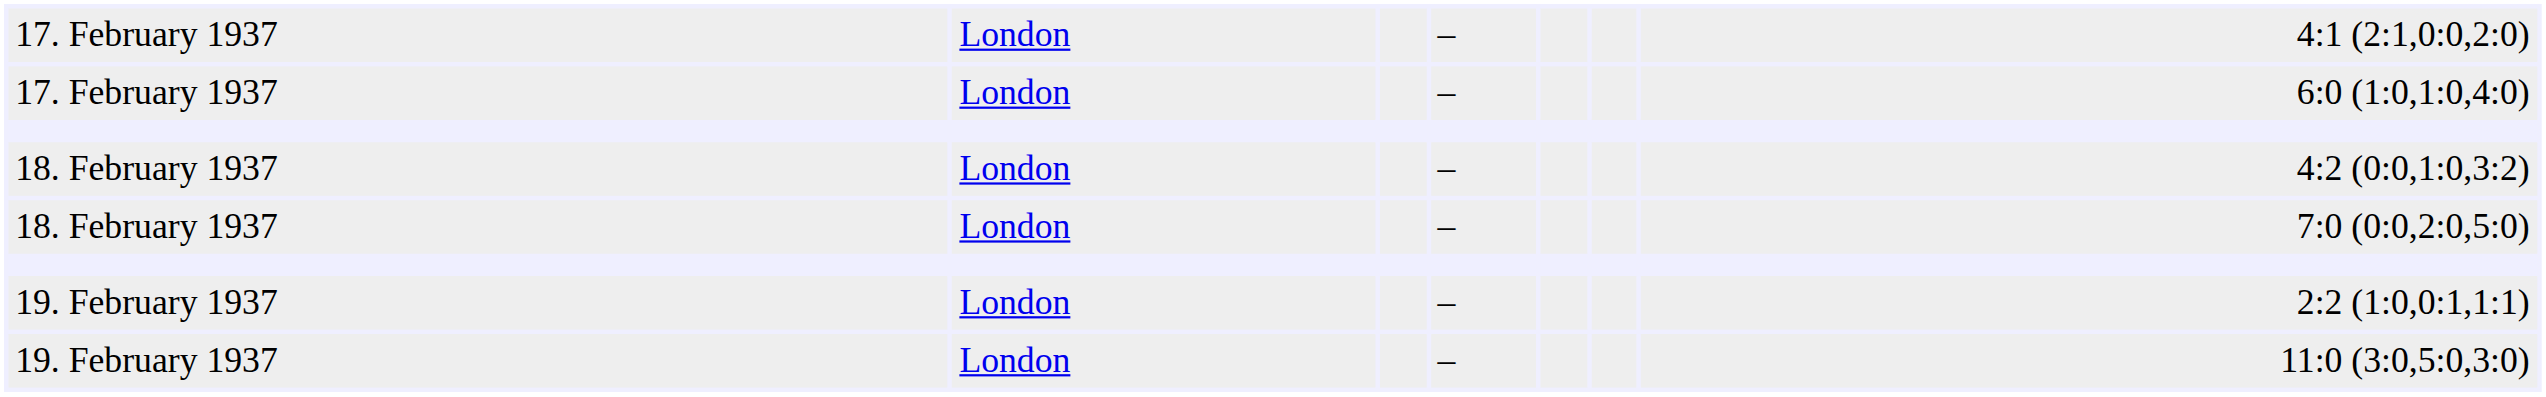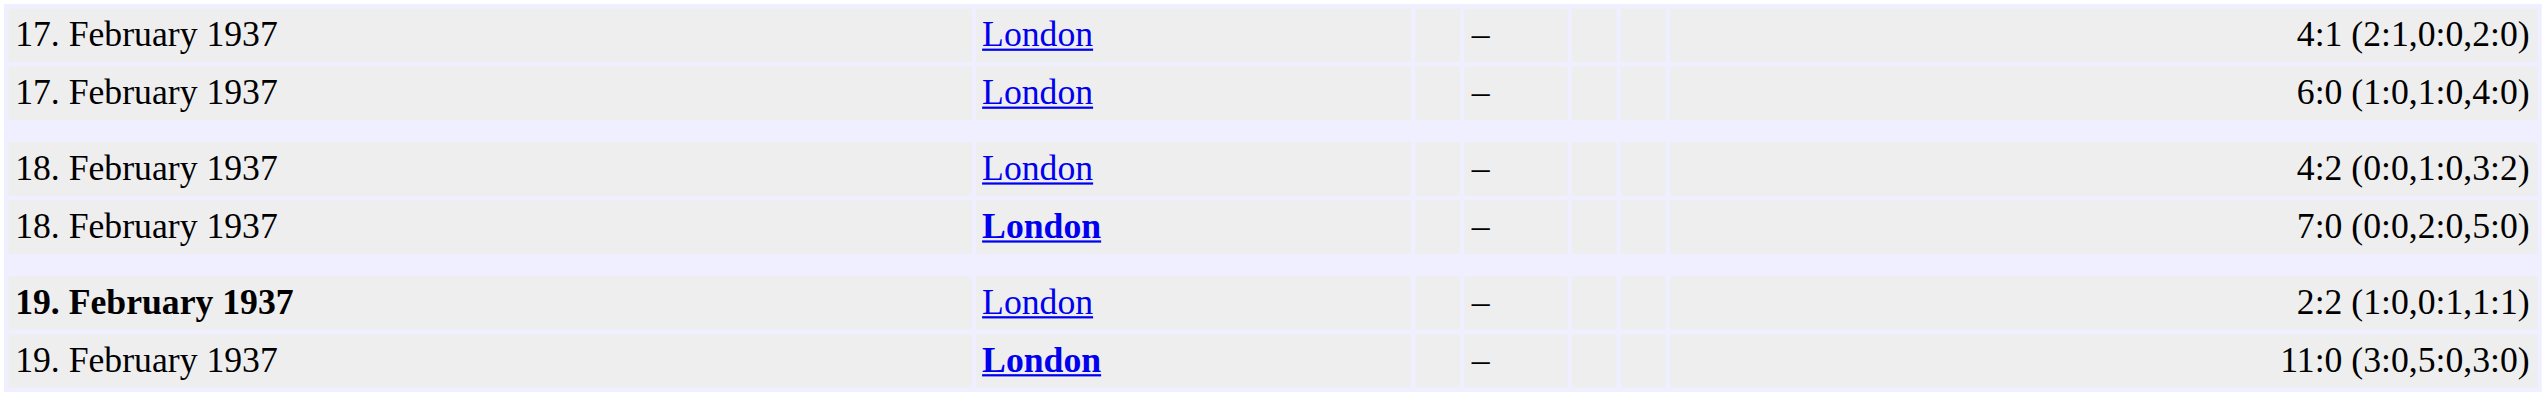(1015, 226) normal -> (1042, 226) bold
(146, 302) normal -> (154, 302) bold
(1015, 360) normal -> (1042, 360) bold
